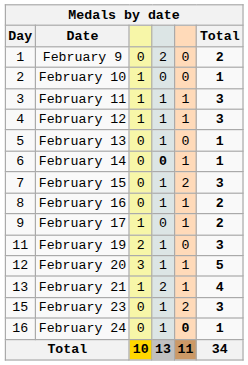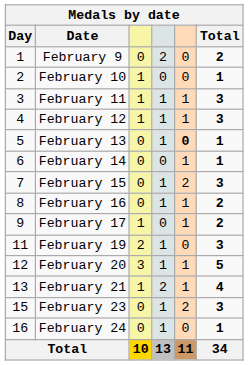(185, 141) normal -> (185, 141) bold
(163, 162) bold -> (163, 162) normal
(185, 329) bold -> (185, 329) normal
